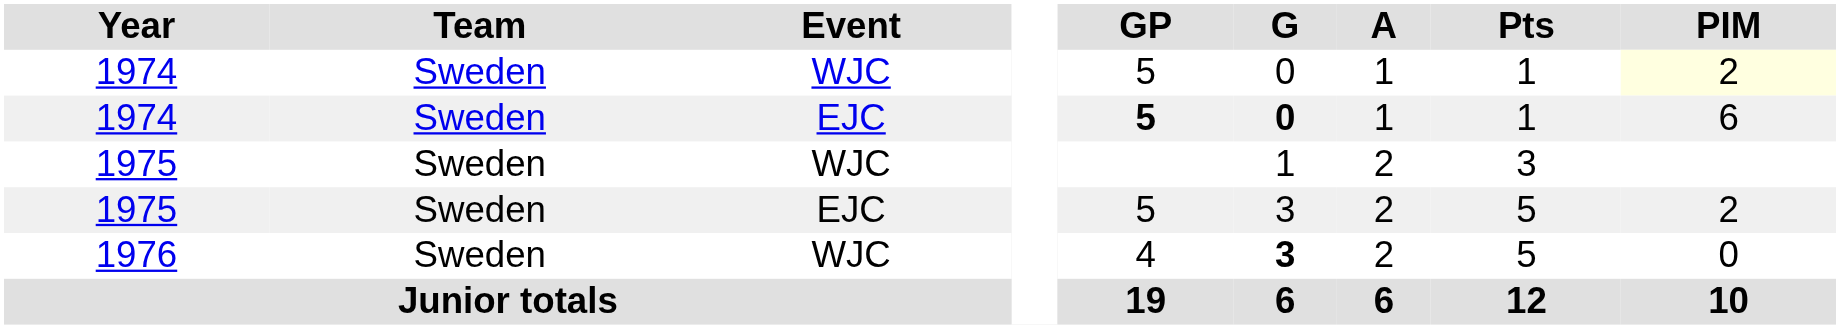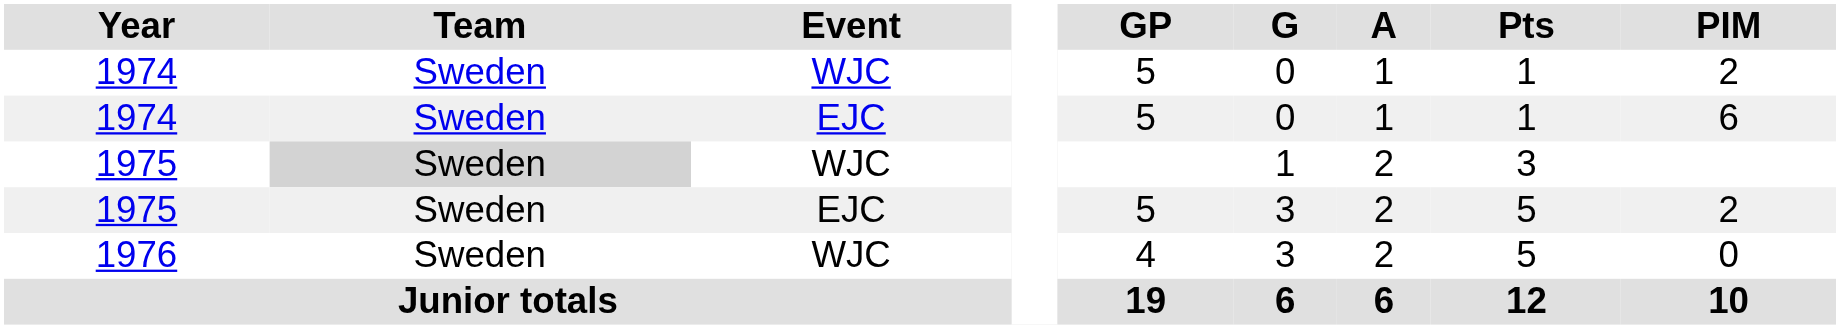(1729, 72) lightyellow background -> (1729, 72) no background
(1146, 117) bold -> (1146, 117) normal
(1285, 117) bold -> (1285, 117) normal
(480, 163) no background -> (480, 163) lightgrey background
(1285, 255) bold -> (1285, 255) normal
